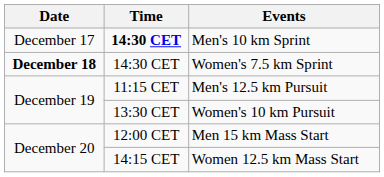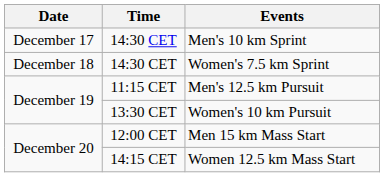(146, 40) bold -> (144, 40) normal
(54, 64) bold -> (53, 64) normal
